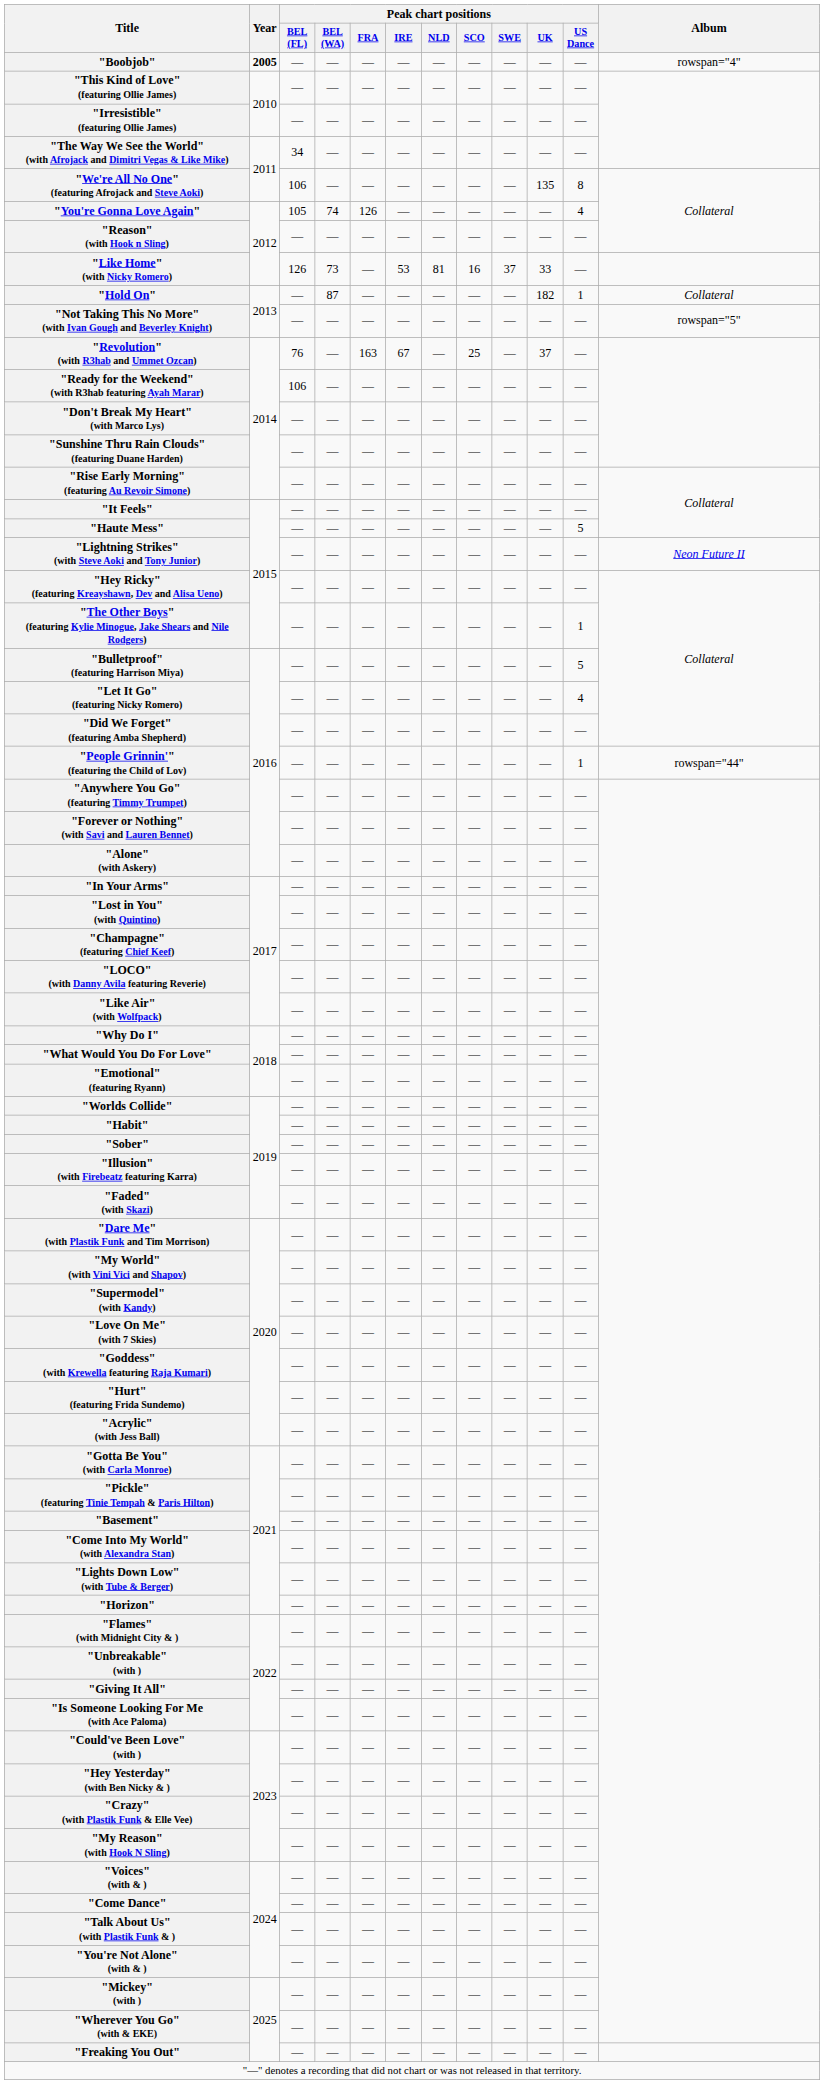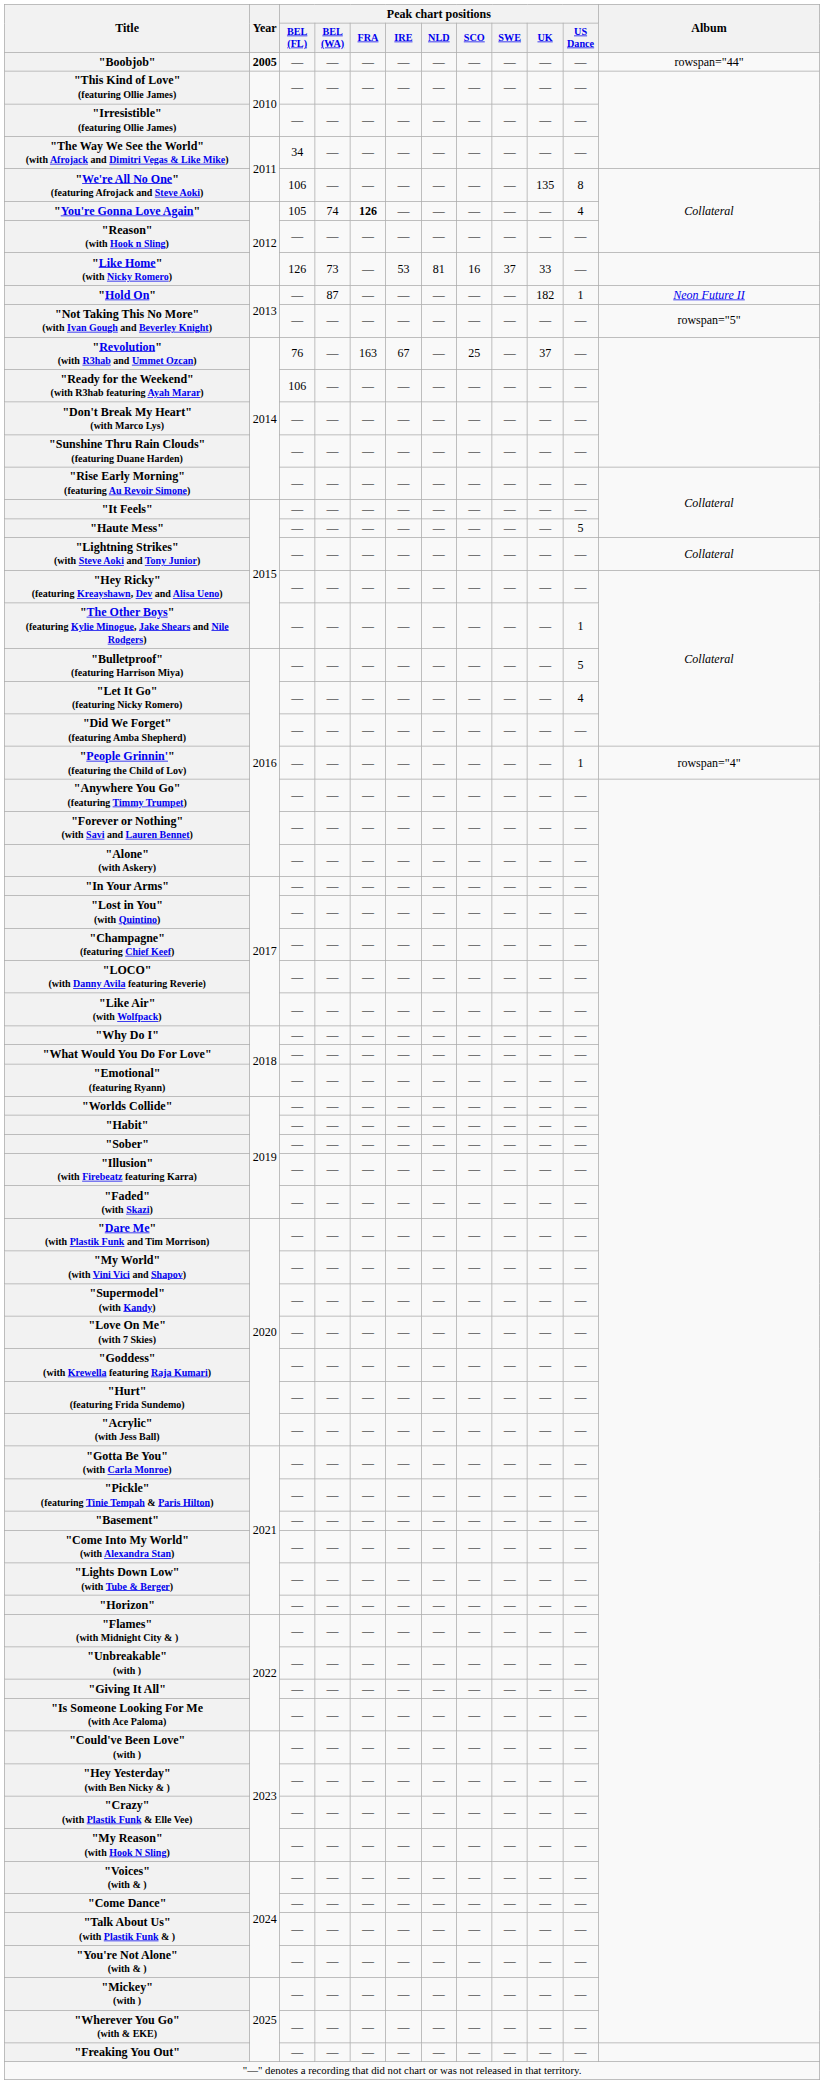(709, 61) rowspan="4" -> (709, 61) rowspan="44"
(368, 211) normal -> (368, 211) bold
(709, 295) Collateral -> (709, 295) Neon Future II
(709, 554) Neon Future II -> (709, 554) Collateral
(709, 762) rowspan="44" -> (709, 762) rowspan="4"
